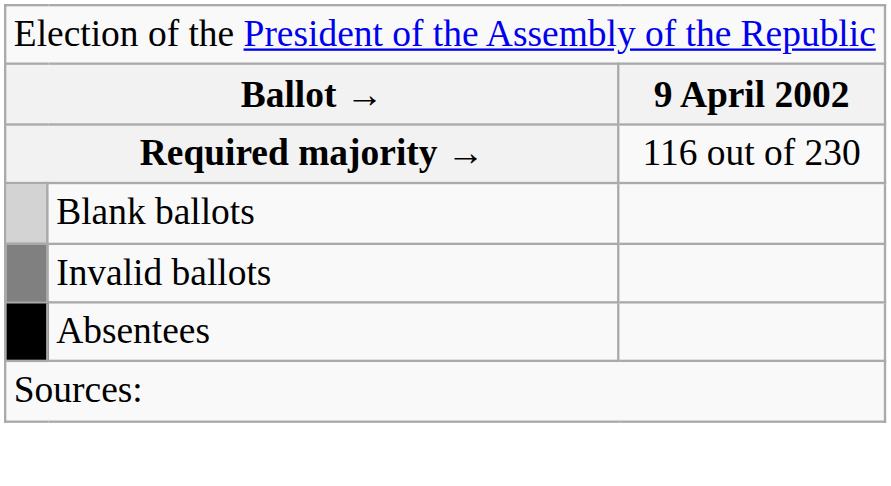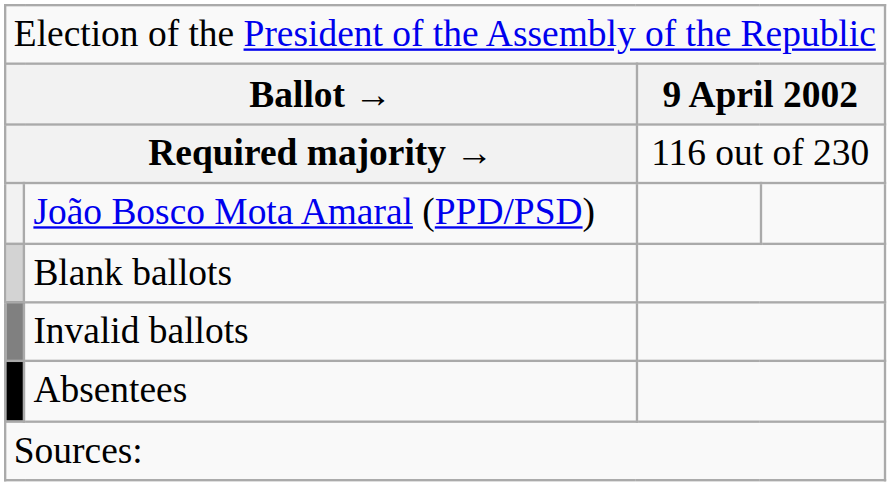+ row: (314, 212)
